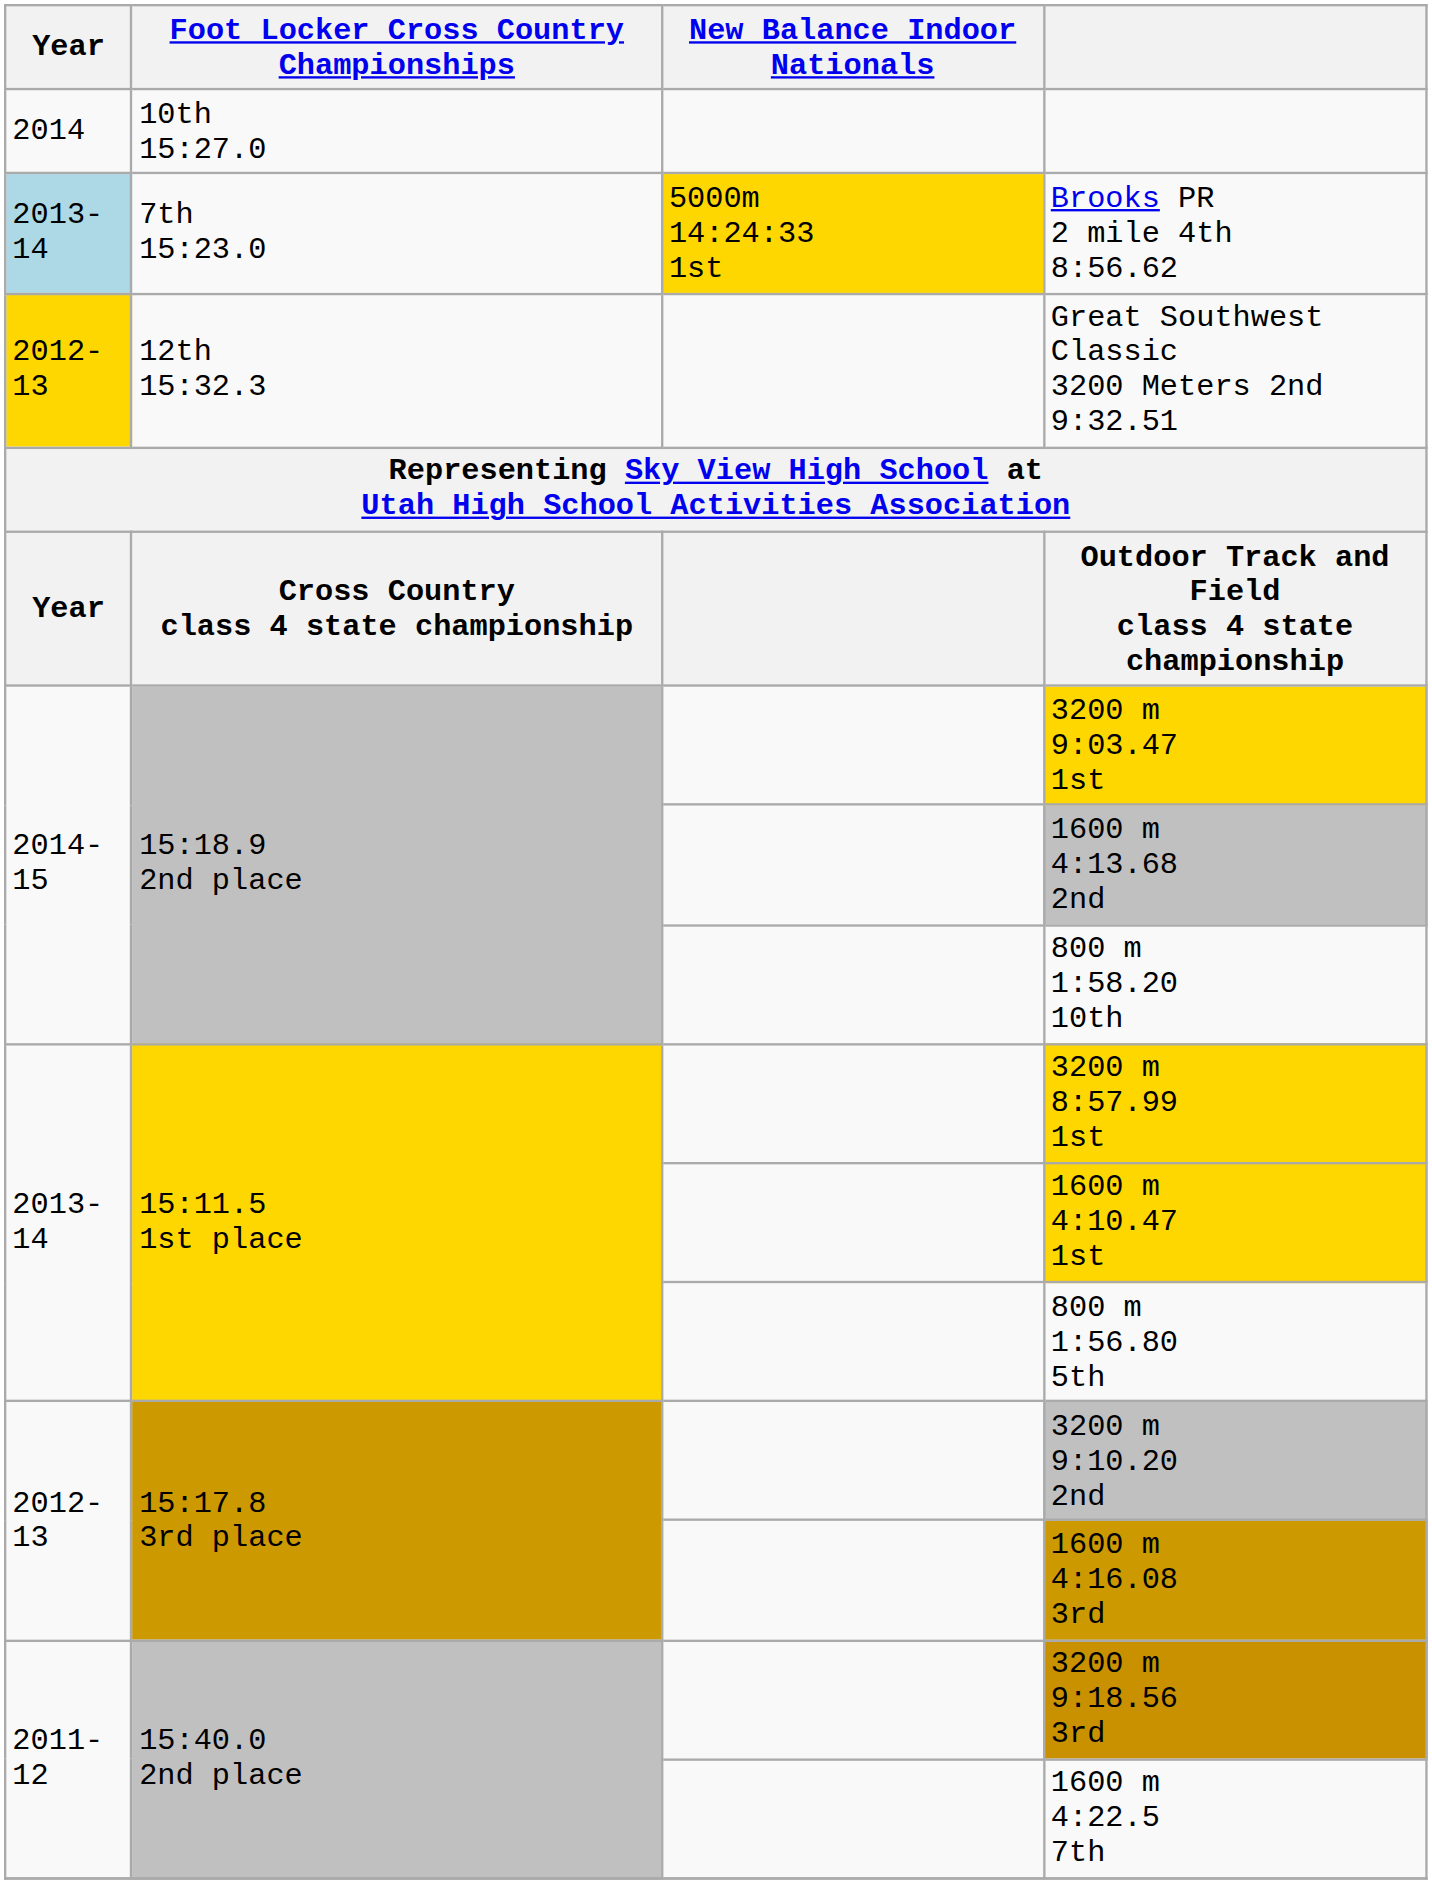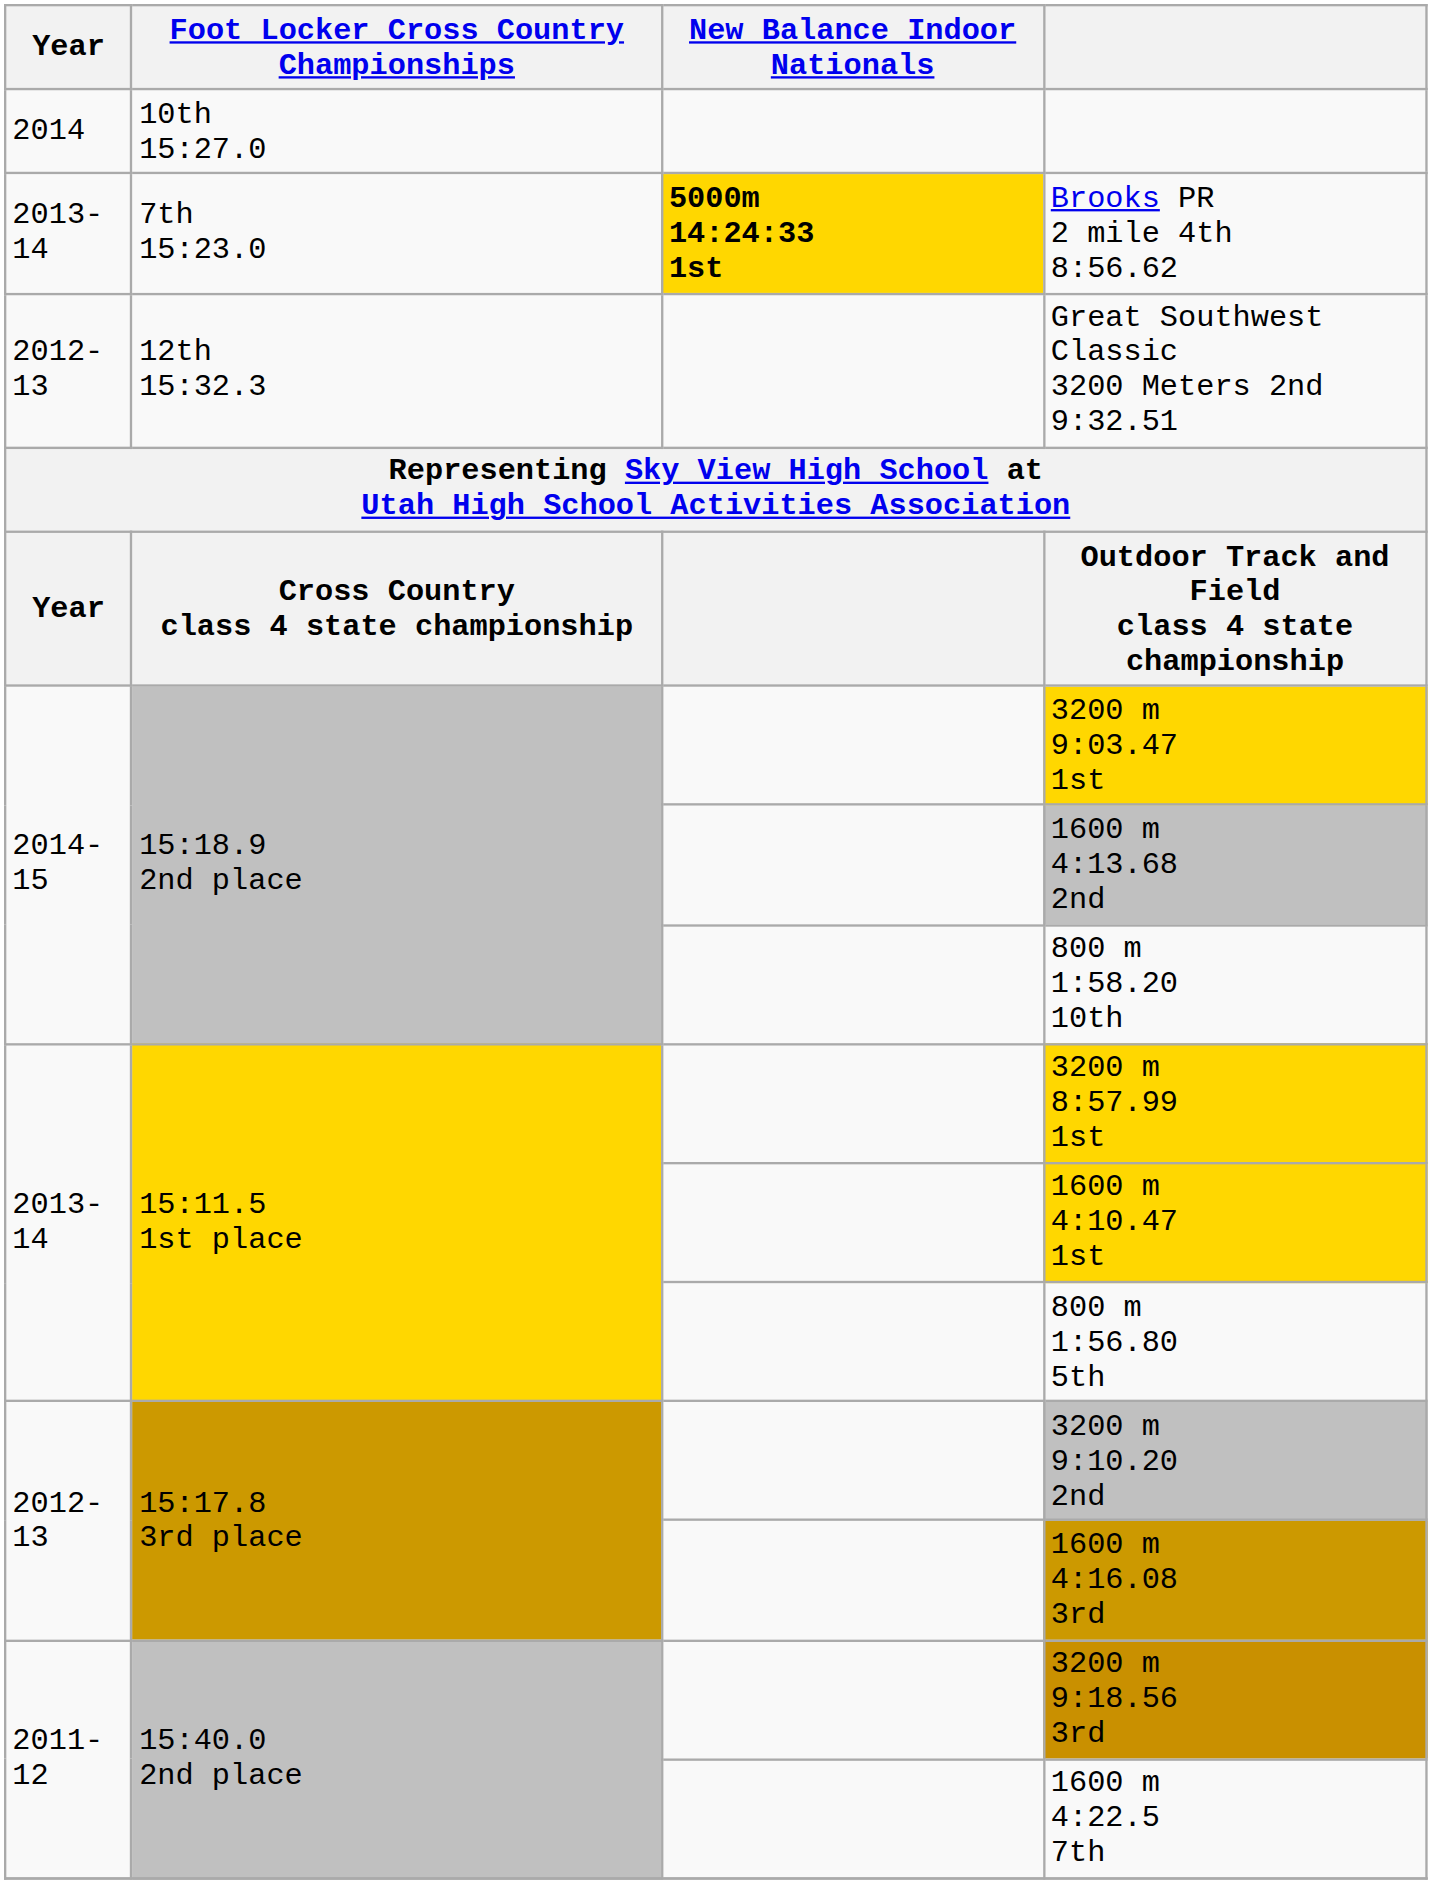(58, 233) lightblue background -> (58, 233) no background
(742, 233) normal -> (742, 233) bold
(58, 370) gold background -> (58, 370) no background
